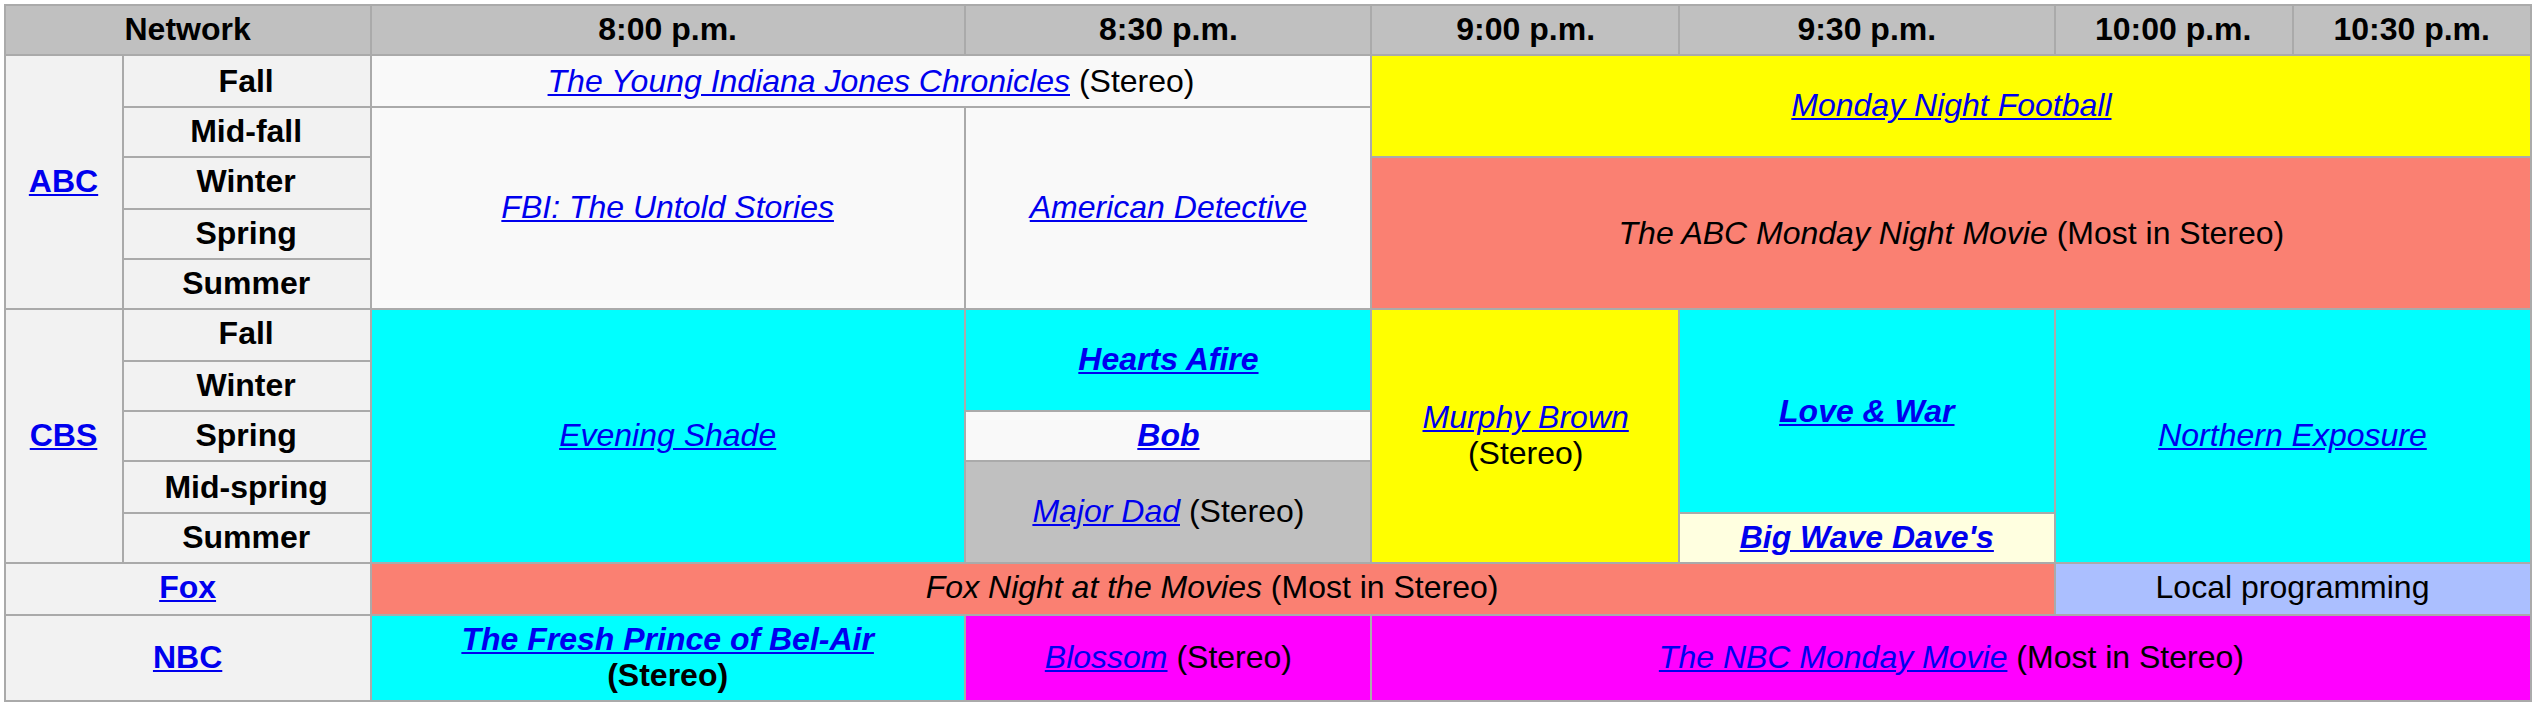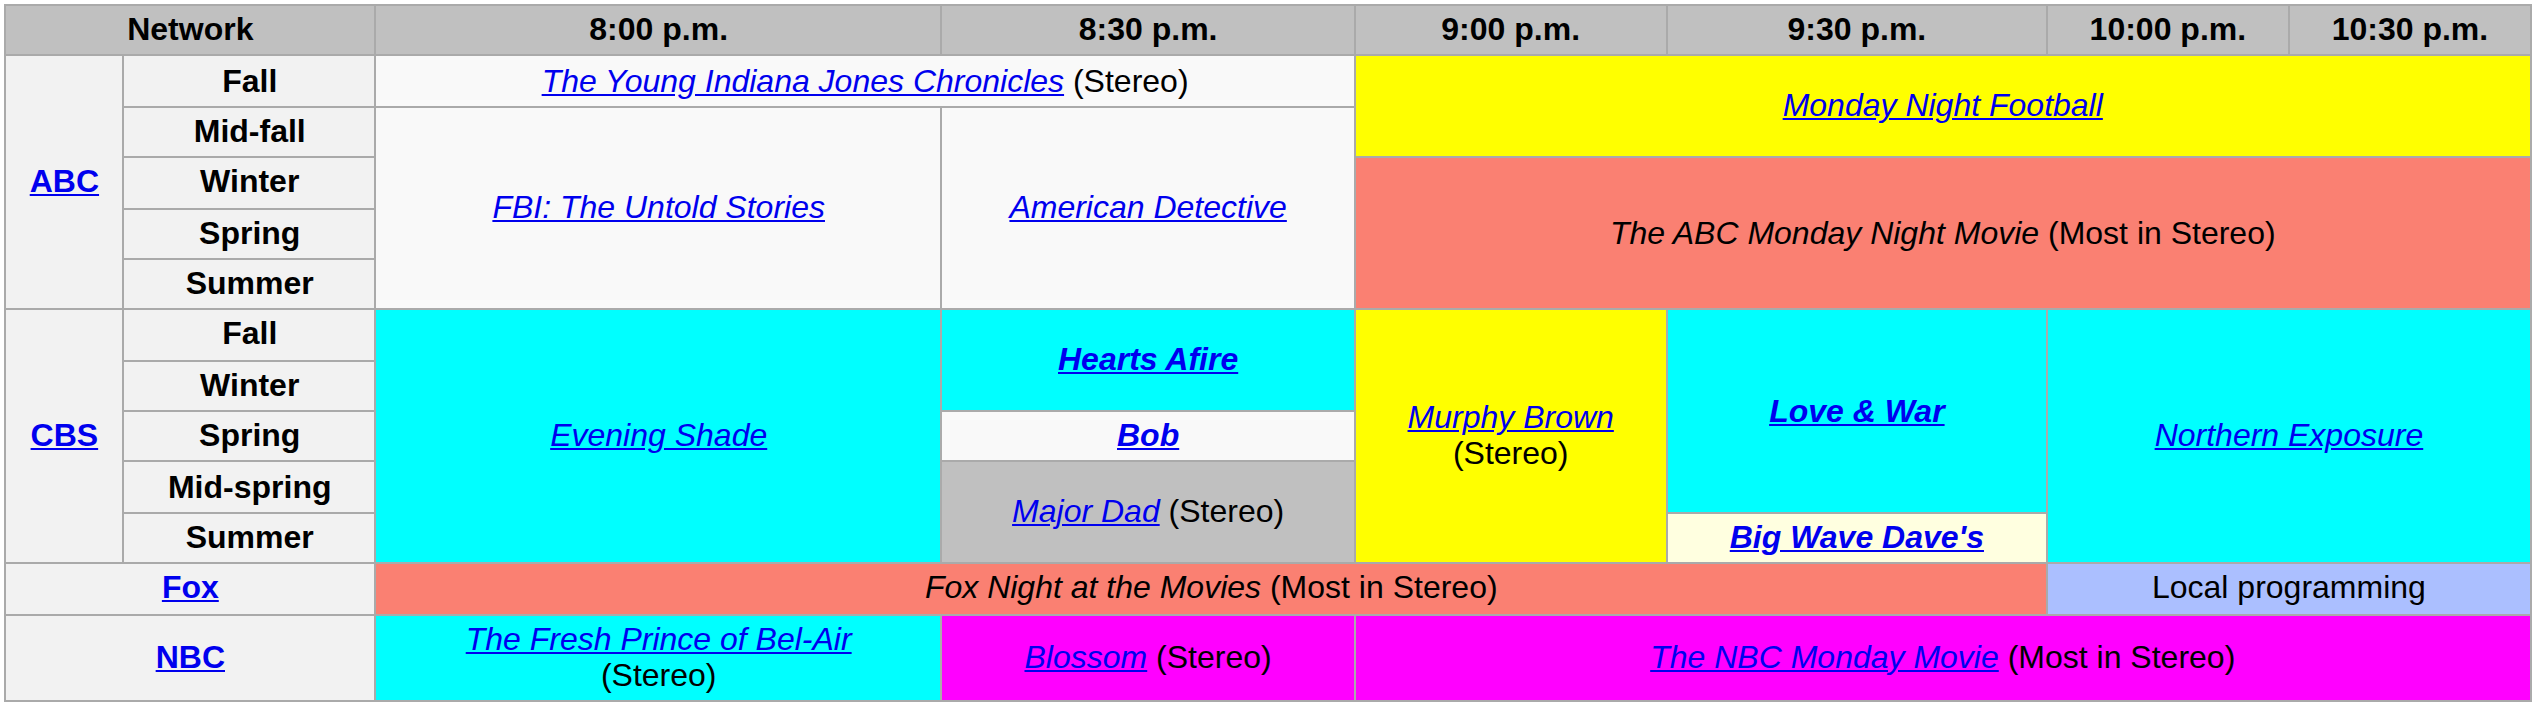(668, 656) bold -> (659, 656) normal
